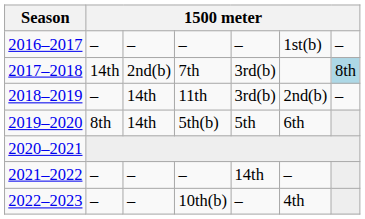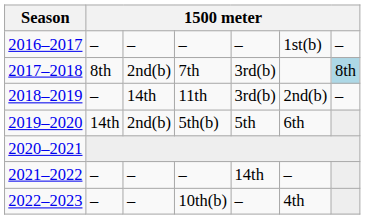(105, 70) 14th -> (101, 70) 8th
(101, 122) 8th -> (105, 122) 14th
(142, 122) 14th -> (149, 122) 2nd(b)
